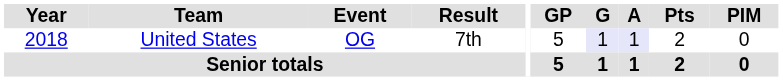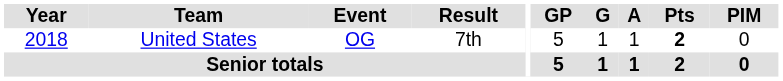(603, 40) lavender background -> (603, 40) no background
(634, 40) lavender background -> (634, 40) no background
(680, 40) normal -> (680, 40) bold
